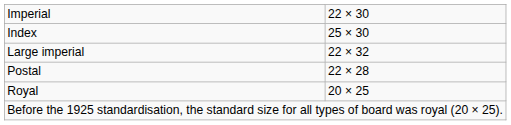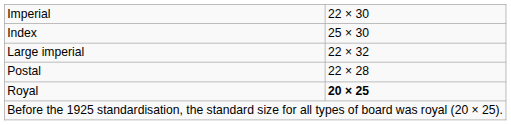(348, 91) normal -> (348, 91) bold
